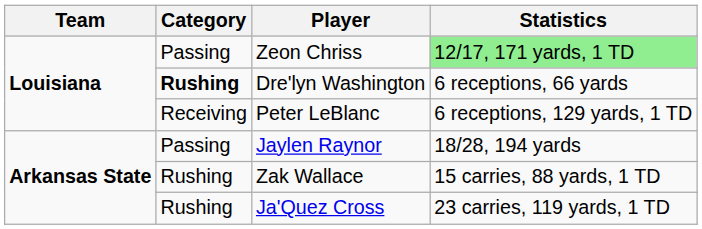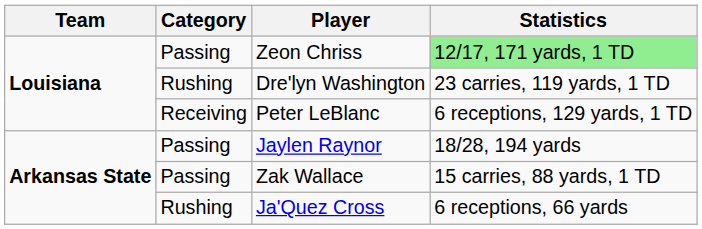(200, 83) bold -> (197, 83) normal
(531, 83) 6 receptions, 66 yards -> (552, 83) 23 carries, 119 yards, 1 TD
(197, 176) Rushing -> (195, 176) Passing
(552, 208) 23 carries, 119 yards, 1 TD -> (531, 208) 6 receptions, 66 yards
